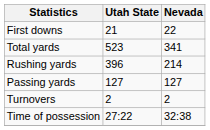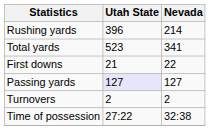rows swapped: (35, 30) <-> (42, 64)
(114, 82) no background -> (114, 82) lavender background
